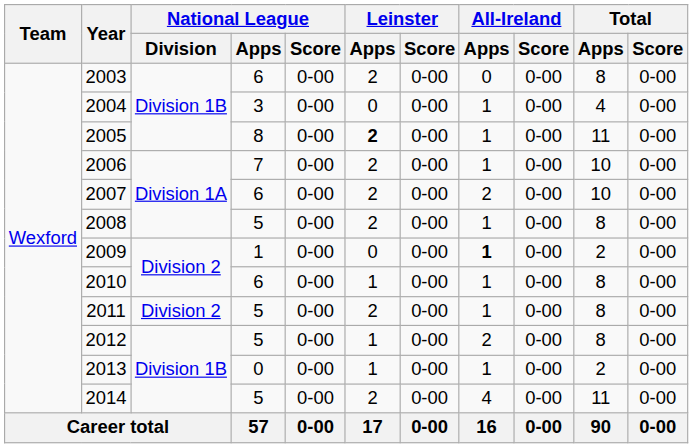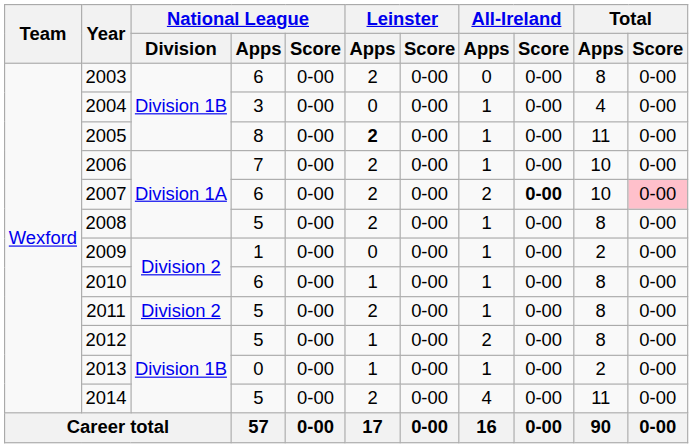(544, 194) normal -> (544, 194) bold
(658, 194) no background -> (658, 194) pink background
(487, 252) bold -> (487, 252) normal
